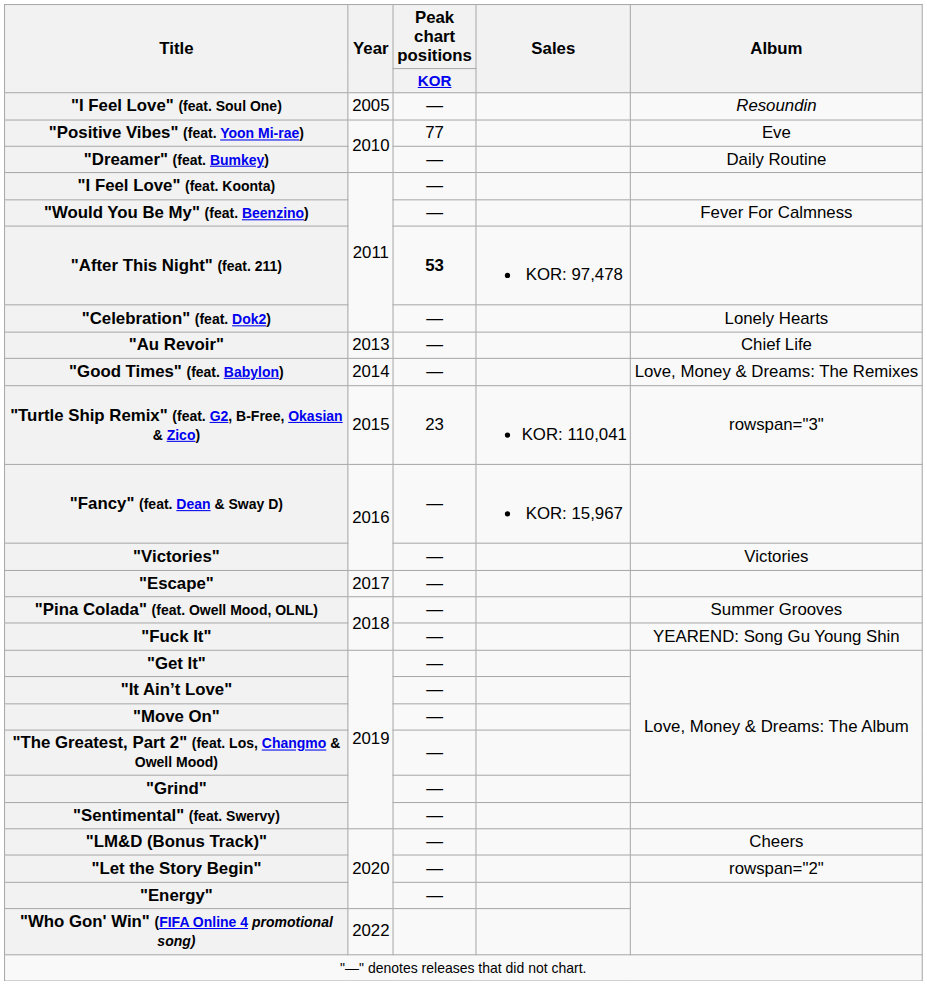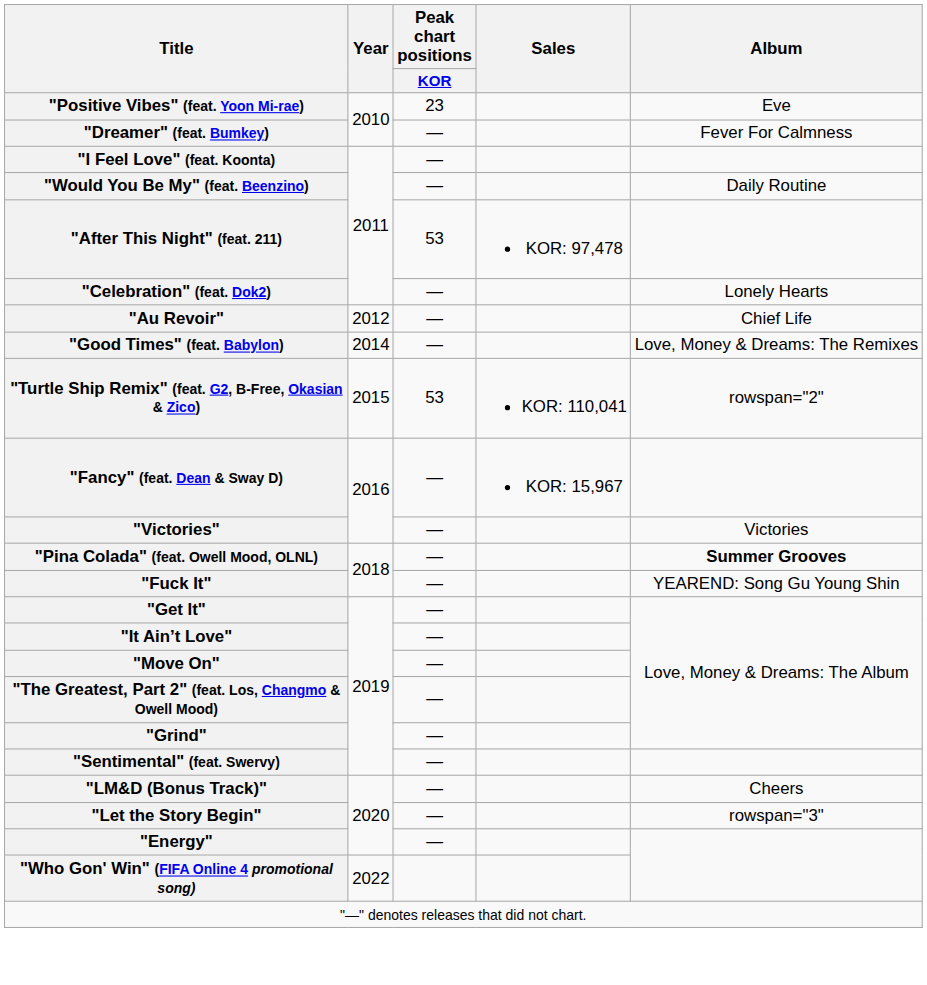- row: (176, 106)
(435, 132) 77 -> (435, 106) 23
(776, 159) Daily Routine -> (776, 132) Fever For Calmness
(776, 212) Fever For Calmness -> (776, 186) Daily Routine
(435, 265) bold -> (435, 238) normal
(371, 345) 2013 -> (371, 318) 2012
(435, 424) 23 -> (435, 398) 53
(776, 424) rowspan="3" -> (776, 398) rowspan="2"
- row: (176, 583)
(776, 610) normal -> (776, 556) bold
(776, 868) rowspan="2" -> (776, 815) rowspan="3"
